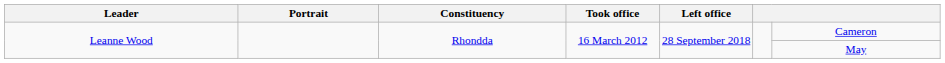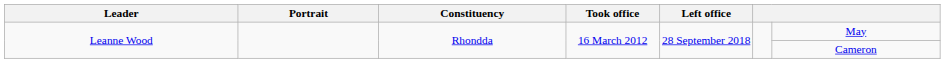(856, 31) Cameron -> (856, 31) May
(856, 49) May -> (856, 49) Cameron
